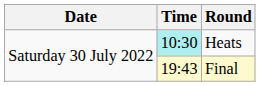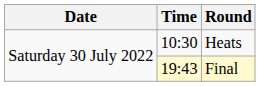(179, 42) paleturquoise background -> (179, 42) no background
